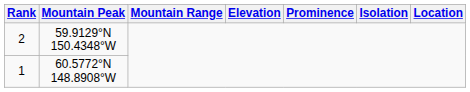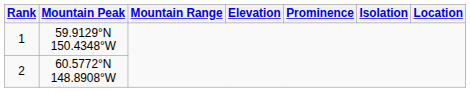(22, 39) 2 -> (22, 39) 1
(22, 71) 1 -> (22, 71) 2
